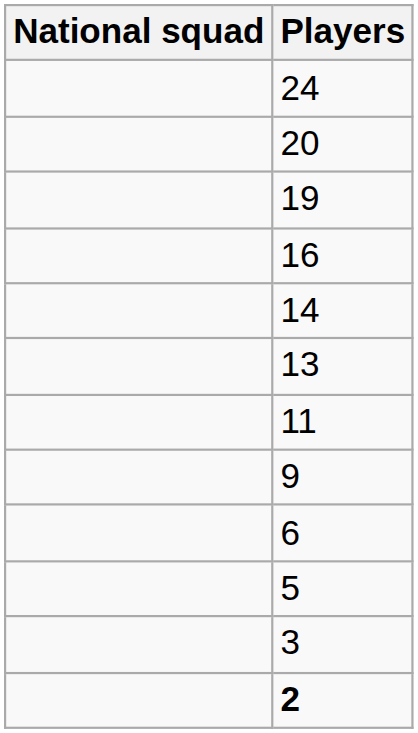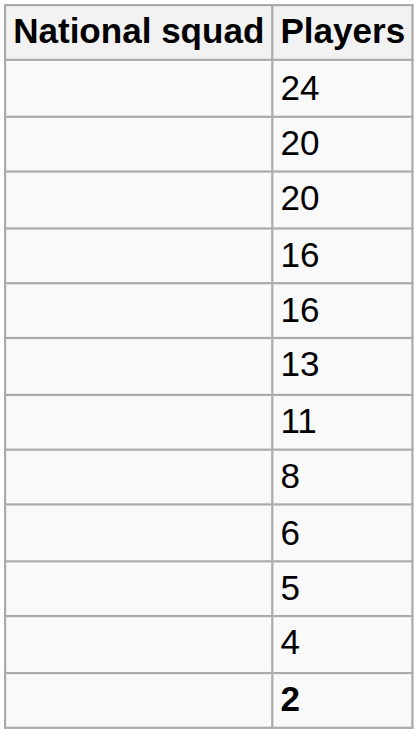(300, 198) 19 -> (300, 198) 20
(300, 310) 14 -> (300, 310) 16
(290, 476) 9 -> (290, 476) 8
(290, 643) 3 -> (290, 643) 4
